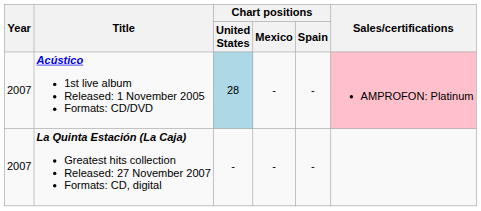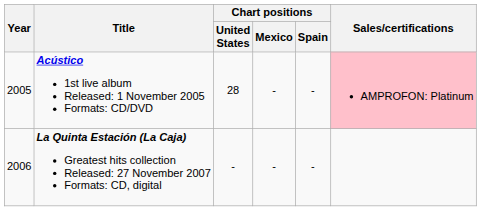(19, 90) 2007 -> (19, 90) 2005
(233, 90) lightblue background -> (233, 90) no background
(19, 167) 2007 -> (19, 167) 2006
